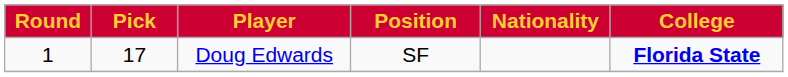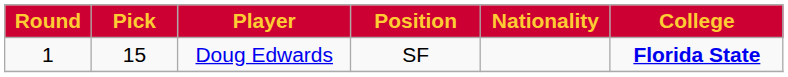(134, 54) 17 -> (134, 54) 15
